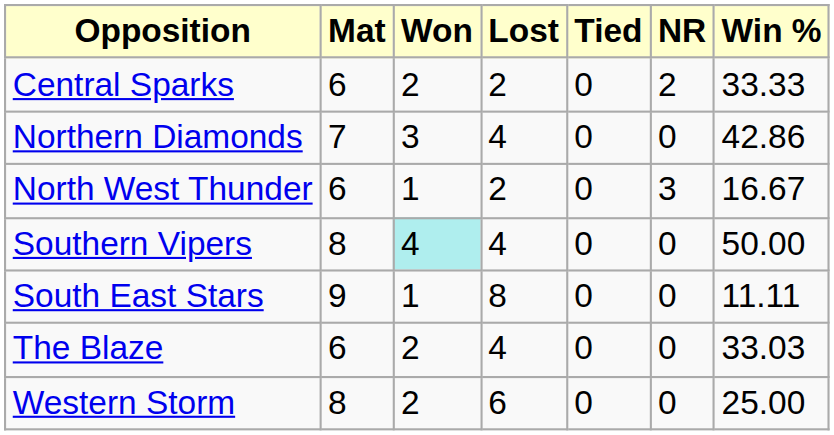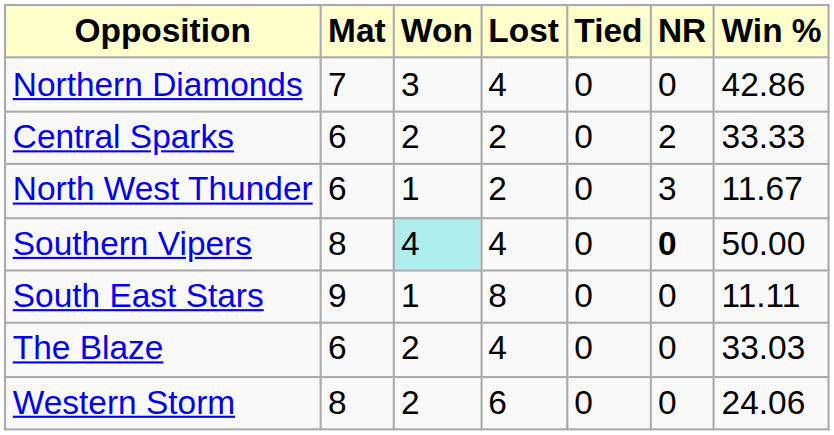rows swapped: (123, 84) <-> (158, 137)
(763, 190) 16.67 -> (762, 190) 11.67
(667, 243) normal -> (667, 243) bold
(763, 402) 25.00 -> (763, 402) 24.06
